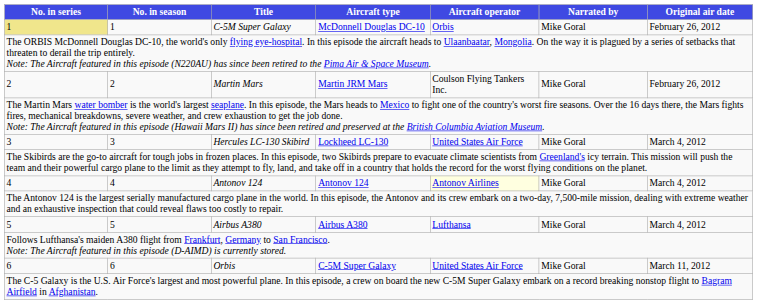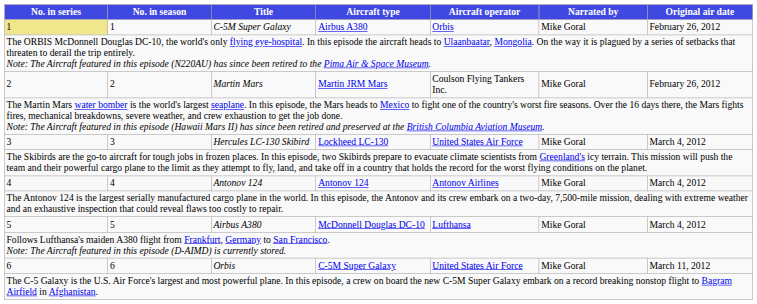(371, 27) McDonnell Douglas DC-10 -> (343, 27) Airbus A380
(466, 183) lightyellow background -> (466, 183) no background
(343, 224) Airbus A380 -> (371, 224) McDonnell Douglas DC-10
